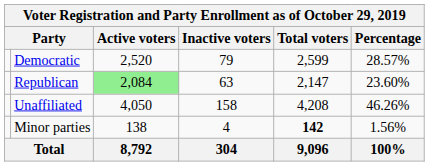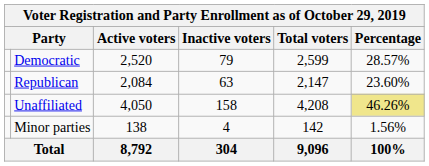(136, 82) lightgreen background -> (136, 82) no background
(388, 104) no background -> (388, 104) khaki background
(313, 127) bold -> (313, 127) normal
